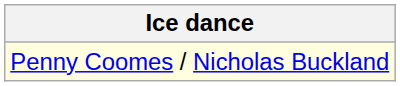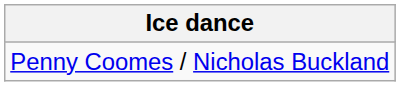(200, 61) lightyellow background -> (200, 61) no background
